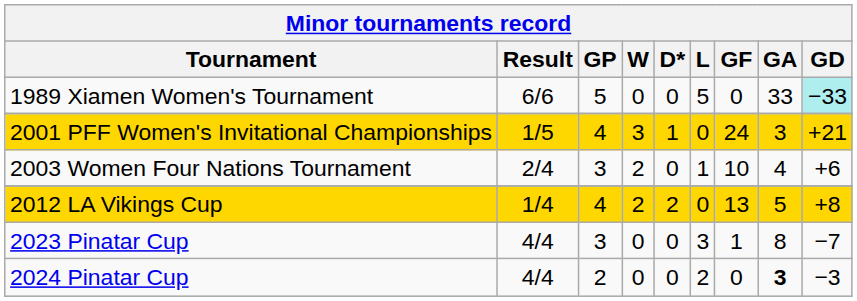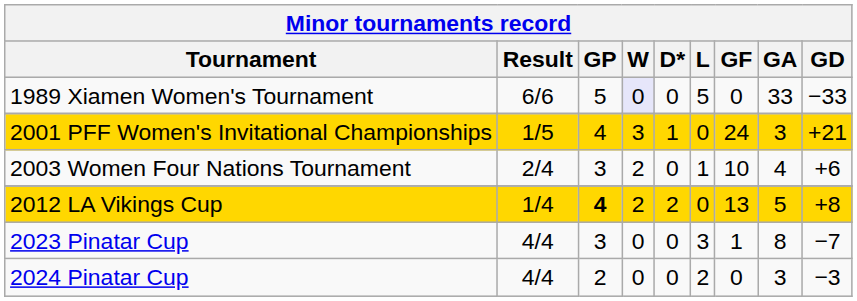(638, 96) no background -> (638, 96) lavender background
(828, 96) paleturquoise background -> (828, 96) no background
(600, 205) normal -> (600, 205) bold
(780, 277) bold -> (780, 277) normal
